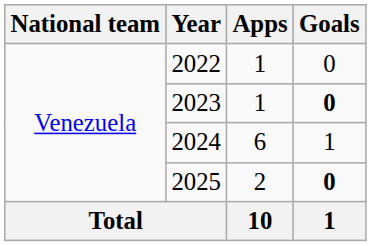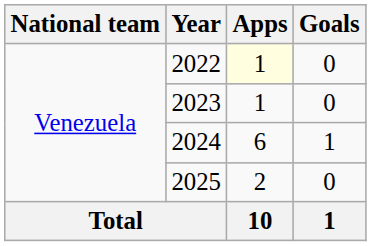(260, 63) no background -> (260, 63) lightyellow background
(329, 102) bold -> (329, 102) normal
(329, 181) bold -> (329, 181) normal
